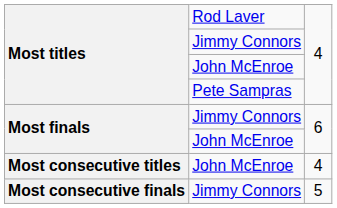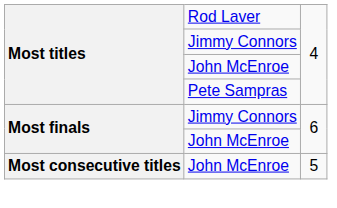(318, 166) 4 -> (314, 166) 5
- row: (97, 191)
